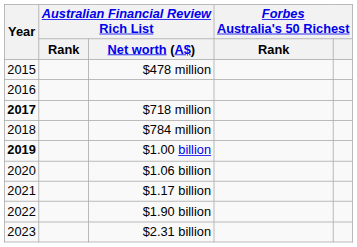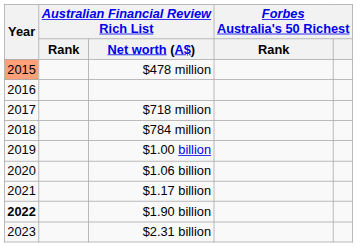(22, 69) no background -> (22, 69) lightsalmon background
(22, 110) bold -> (22, 110) normal
(22, 150) bold -> (22, 150) normal
(22, 211) normal -> (22, 211) bold
